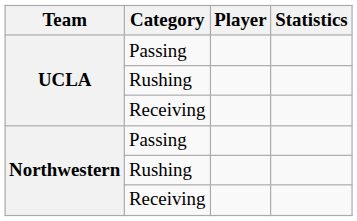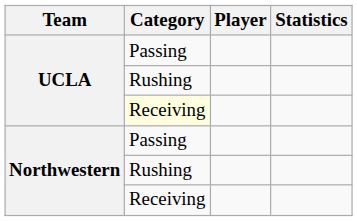(167, 110) no background -> (167, 110) lightyellow background
